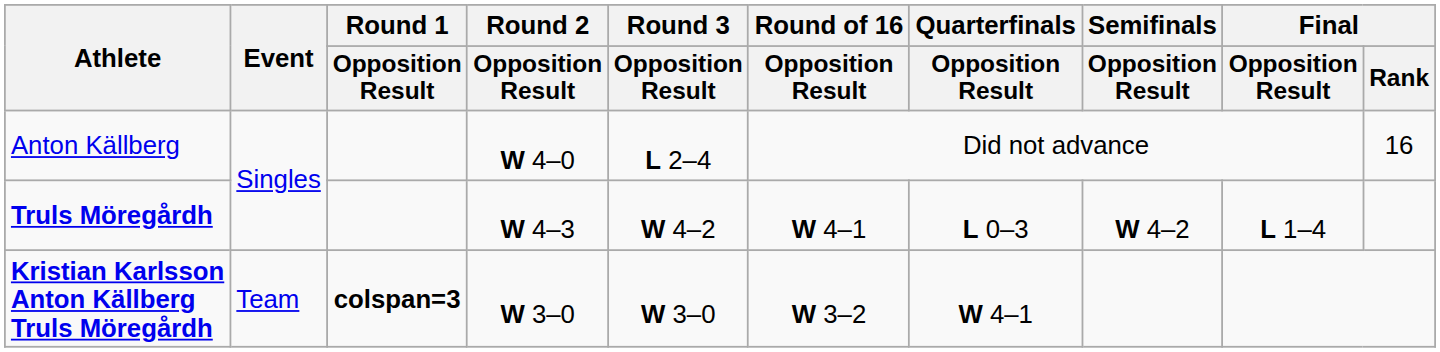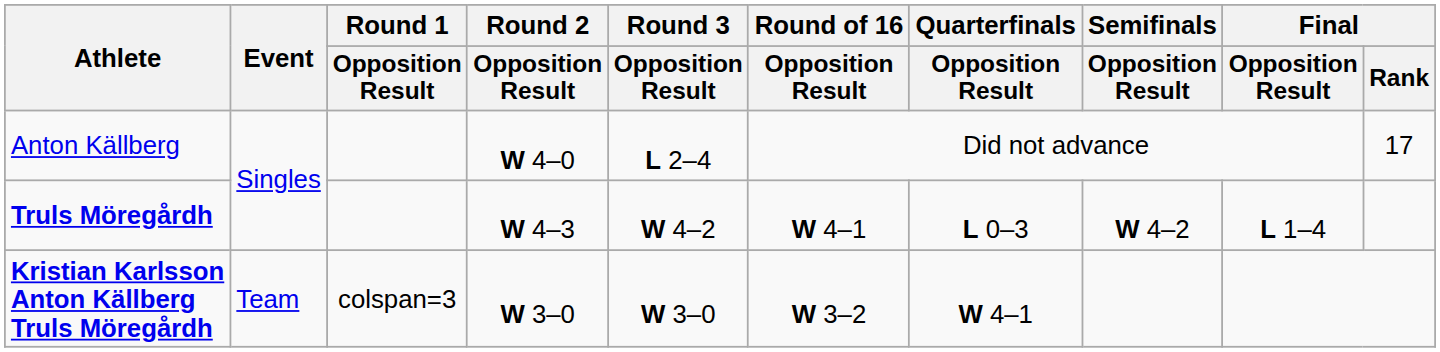(1399, 146) 16 -> (1399, 146) 17
(397, 299) bold -> (397, 299) normal
